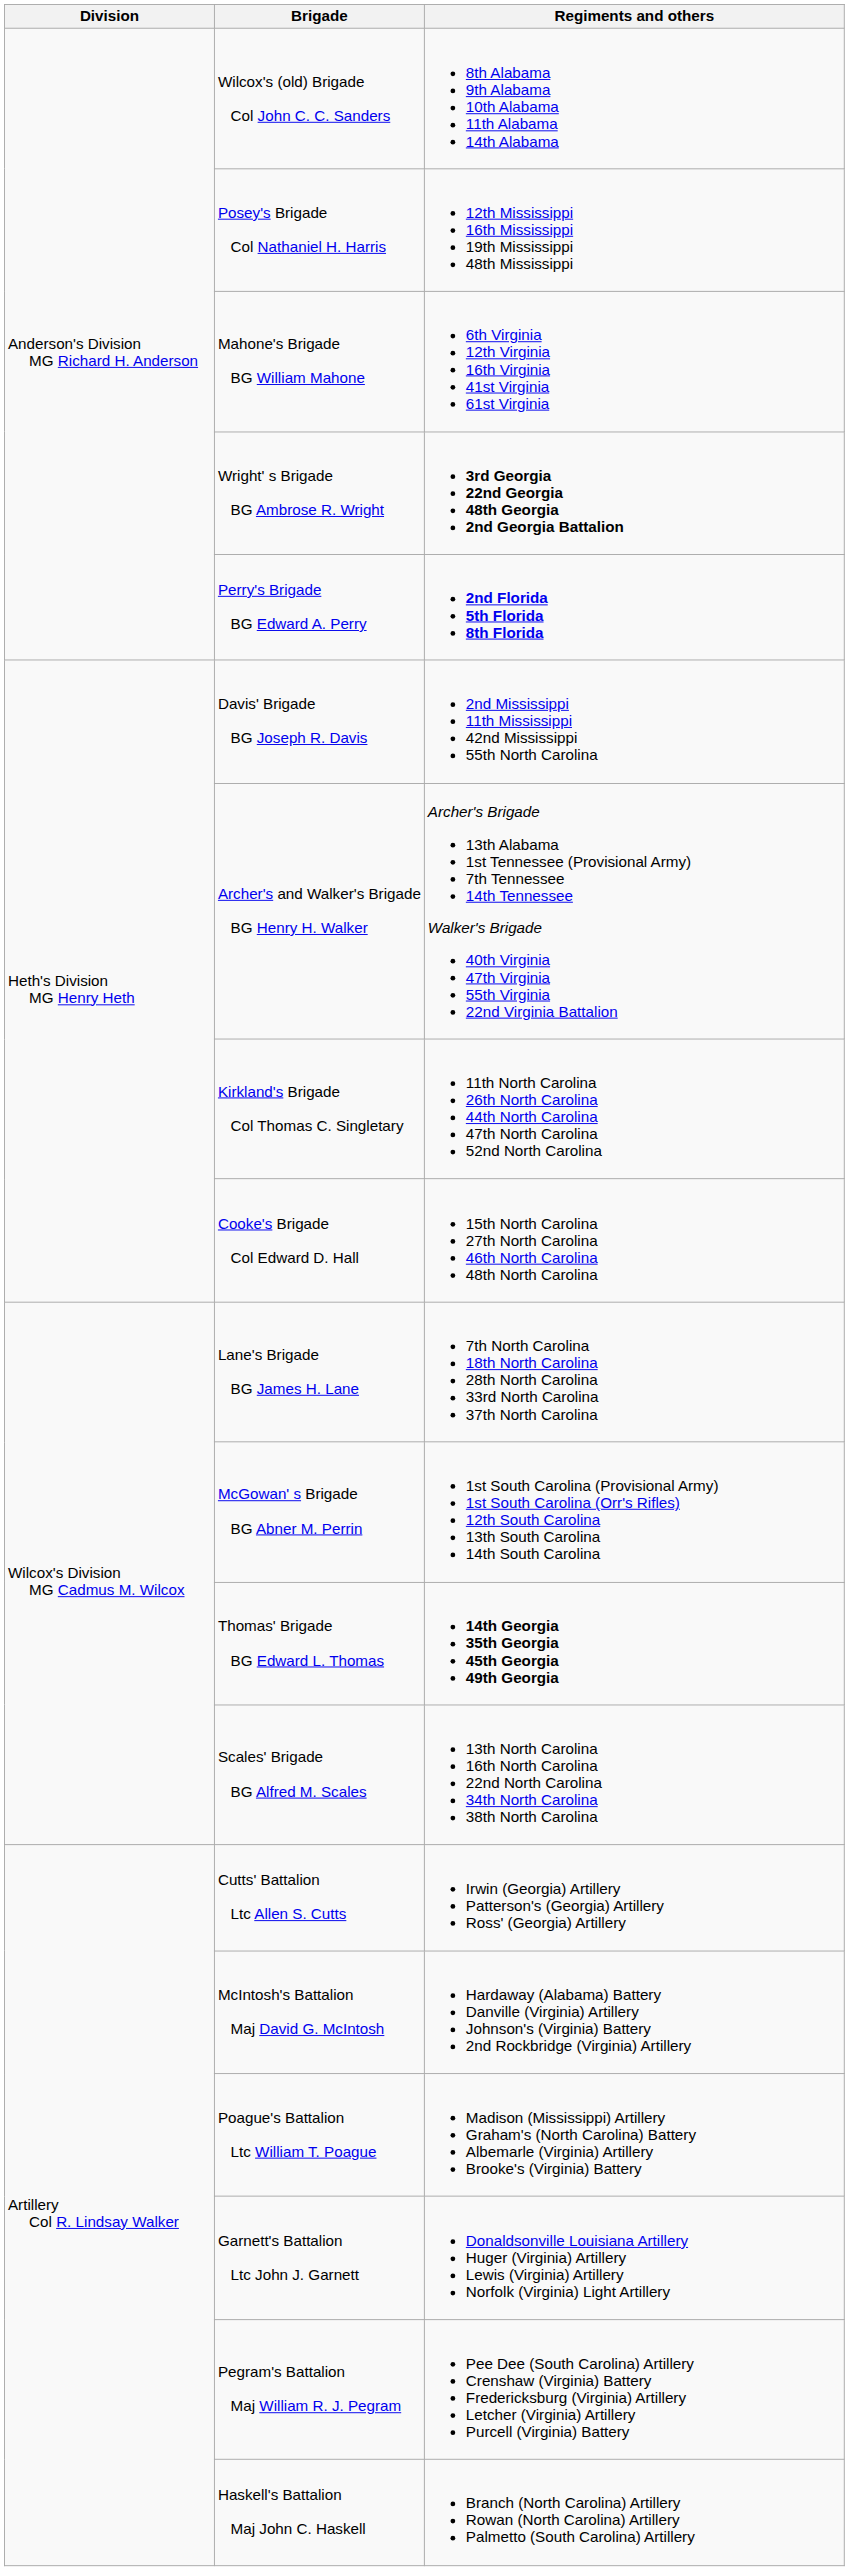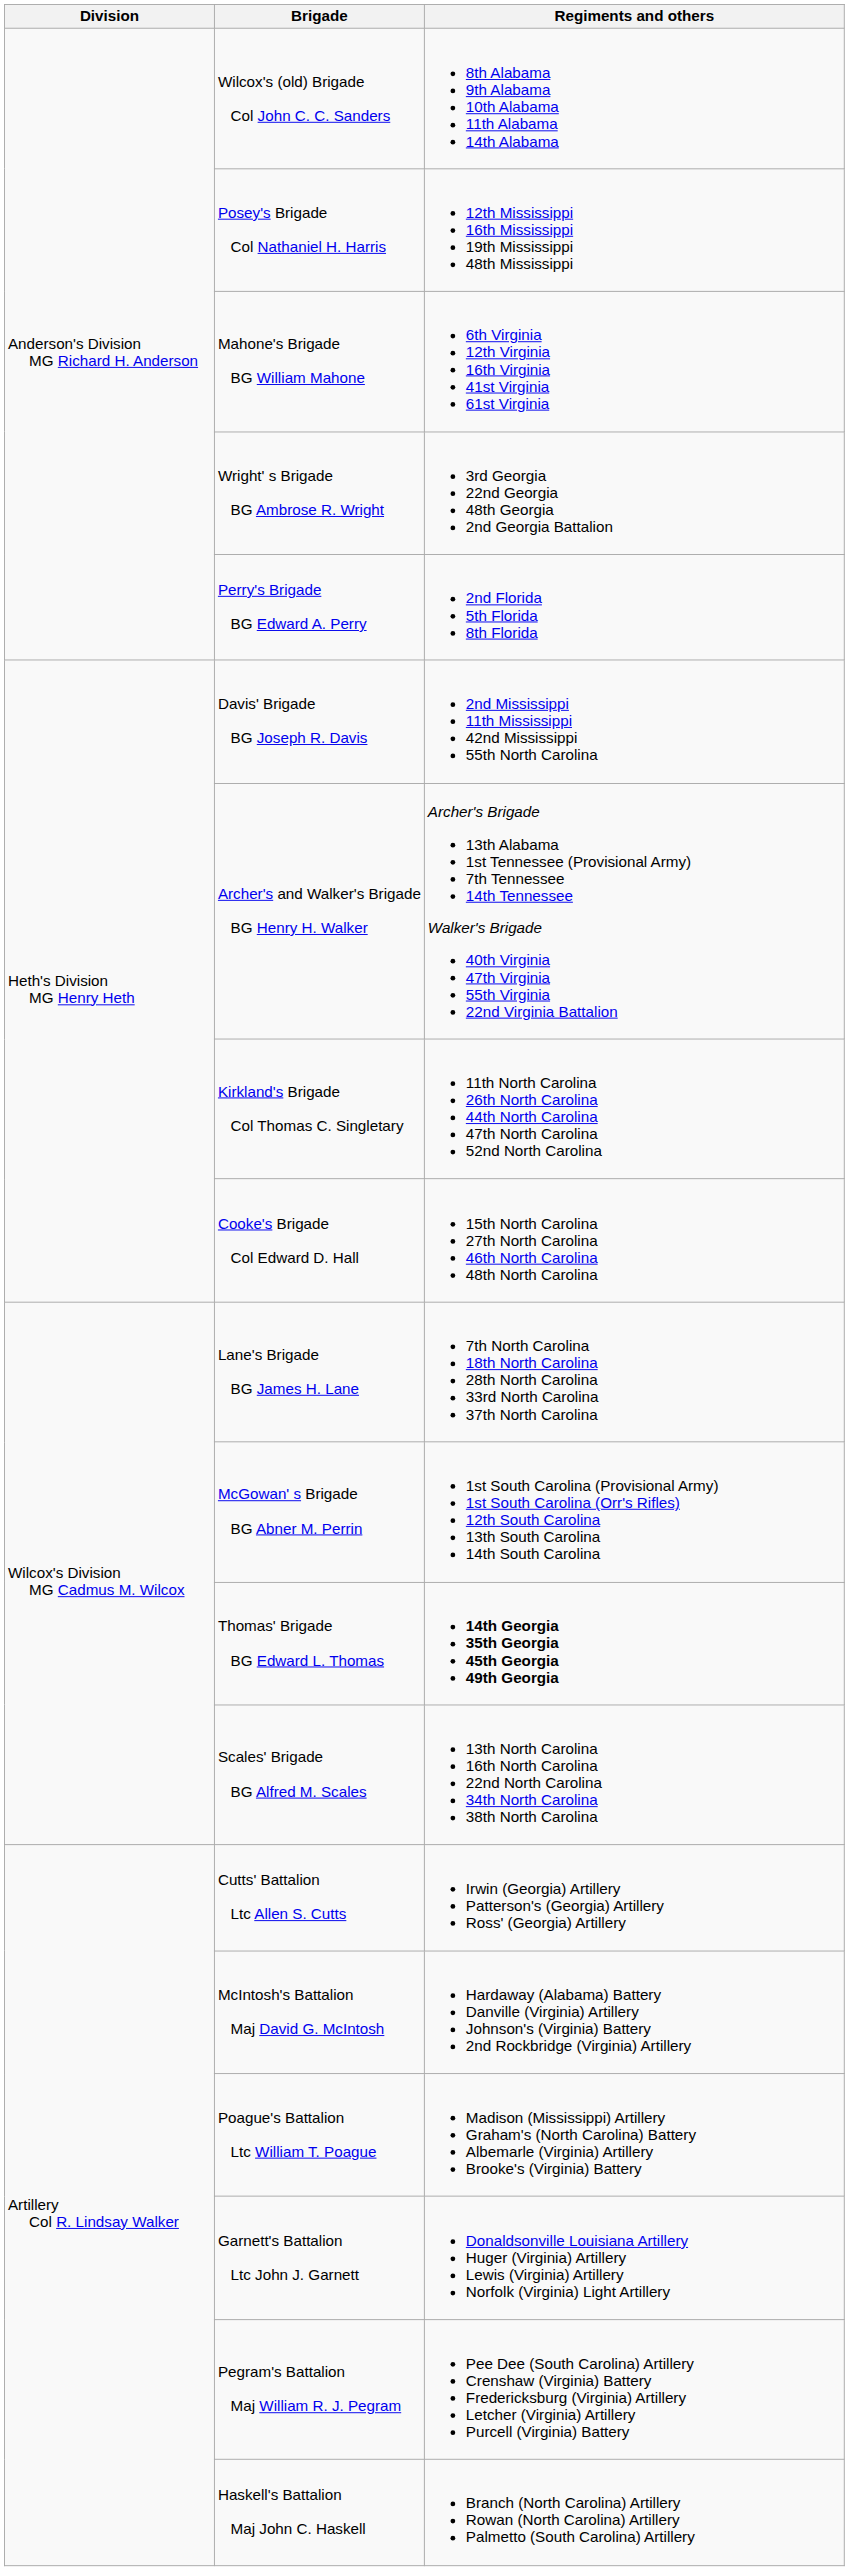(634, 502) bold -> (634, 502) normal
(634, 616) bold -> (634, 616) normal
